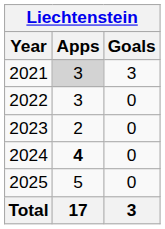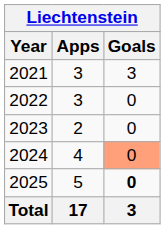(78, 73) lightgrey background -> (78, 73) no background
(78, 155) bold -> (78, 155) normal
(132, 155) no background -> (132, 155) lightsalmon background
(132, 182) normal -> (132, 182) bold
